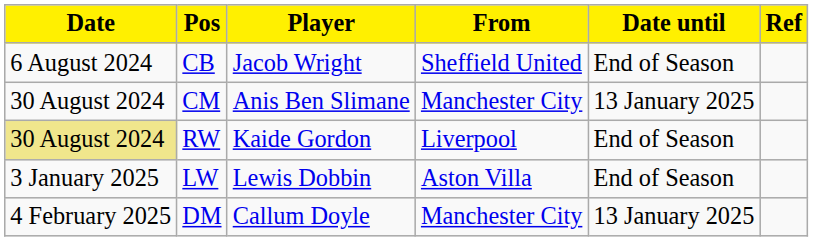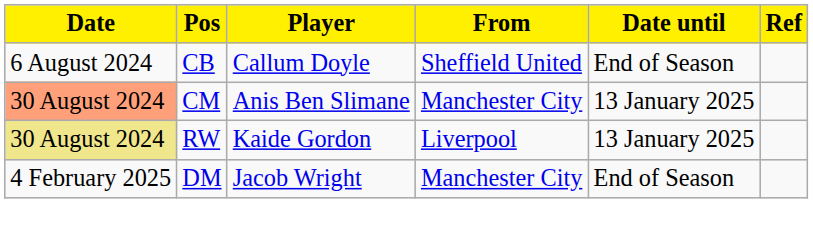(297, 62) Jacob Wright -> (301, 62) Callum Doyle
(87, 100) no background -> (87, 100) lightsalmon background
(664, 139) End of Season -> (674, 139) 13 January 2025
- row: (200, 178)
(301, 216) Callum Doyle -> (297, 178) Jacob Wright
(674, 216) 13 January 2025 -> (664, 178) End of Season
